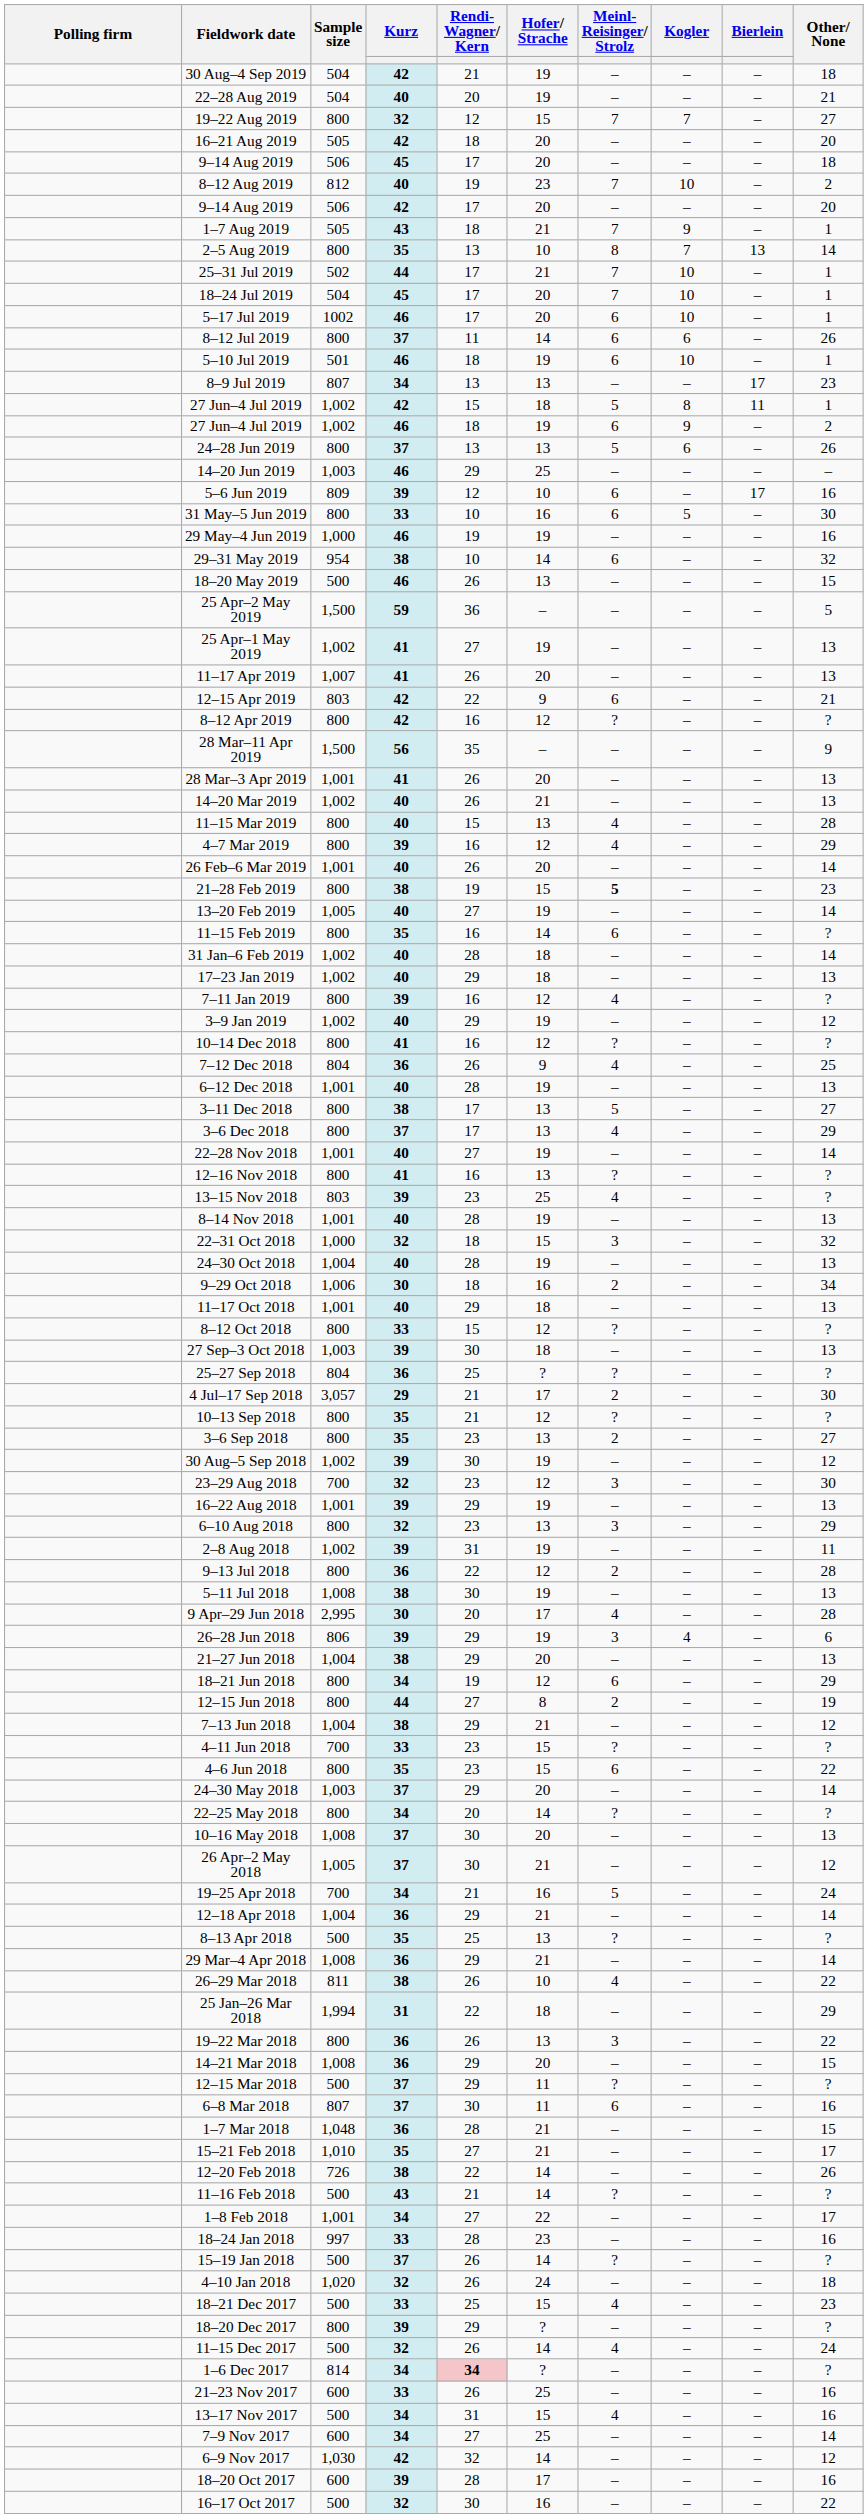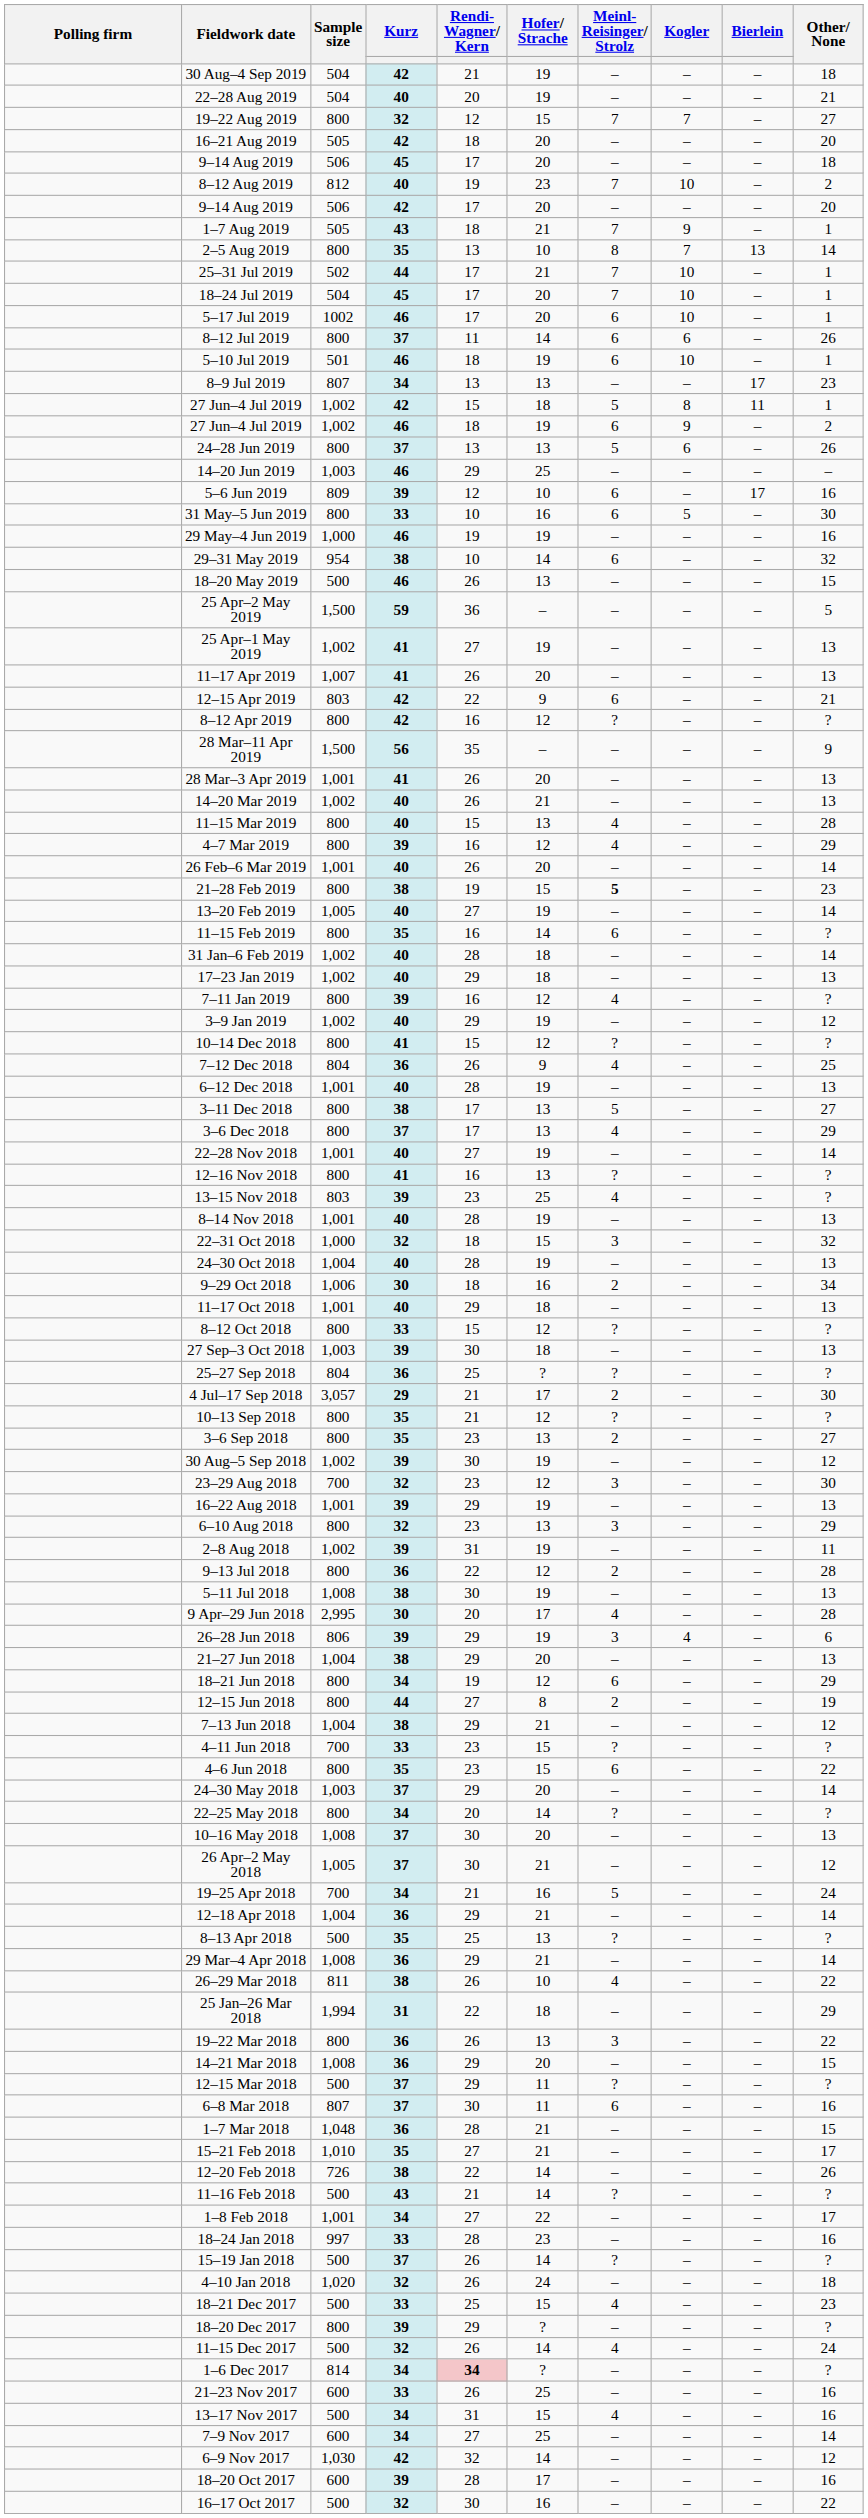(472, 1043) 16 -> (472, 1043) 15
